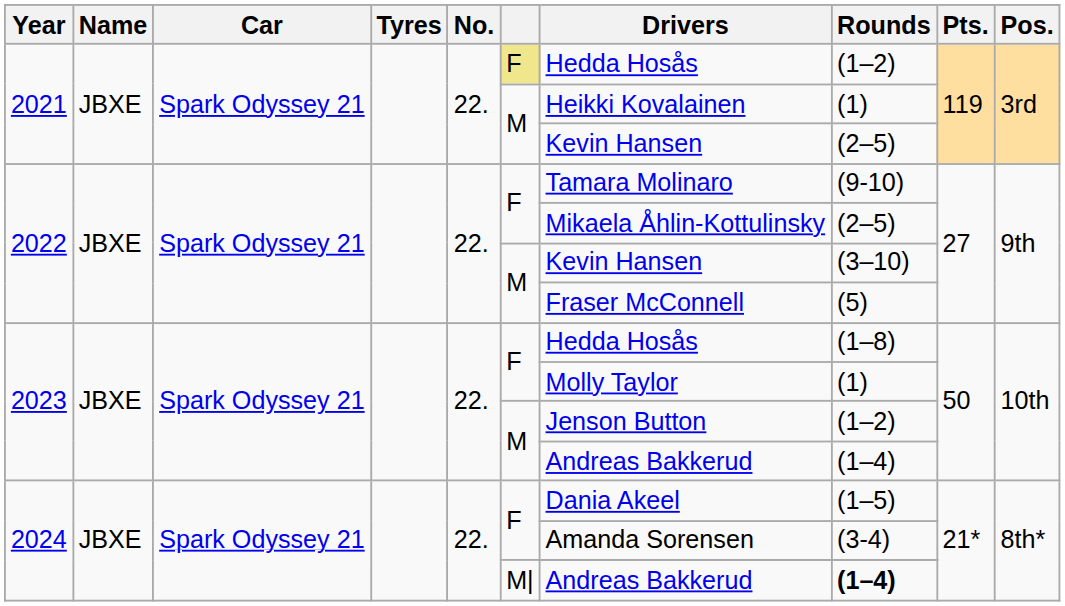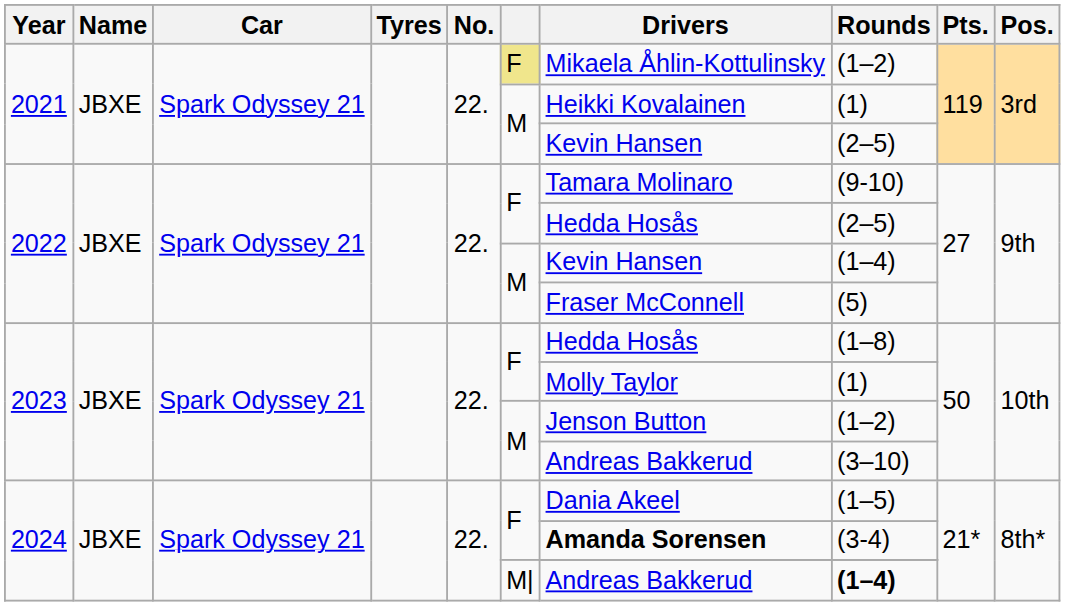(622, 64) Hedda Hosås -> (685, 64) Mikaela Åhlin-Kottulinsky
(685, 223) Mikaela Åhlin-Kottulinsky -> (622, 223) Hedda Hosås
(873, 262) (3–10) -> (866, 262) (1–4)
(866, 461) (1–4) -> (873, 461) (3–10)
(650, 540) normal -> (656, 540) bold
